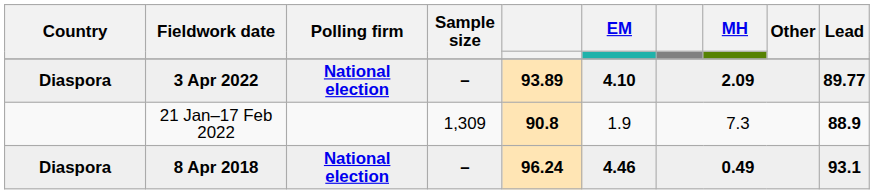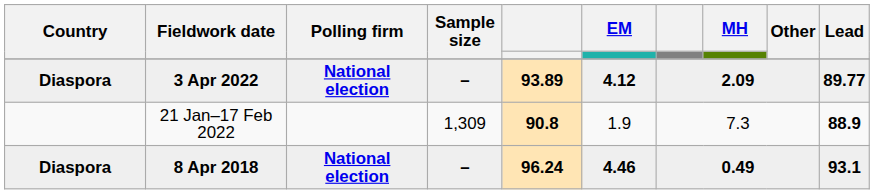(619, 80) 4.10 -> (619, 80) 4.12
